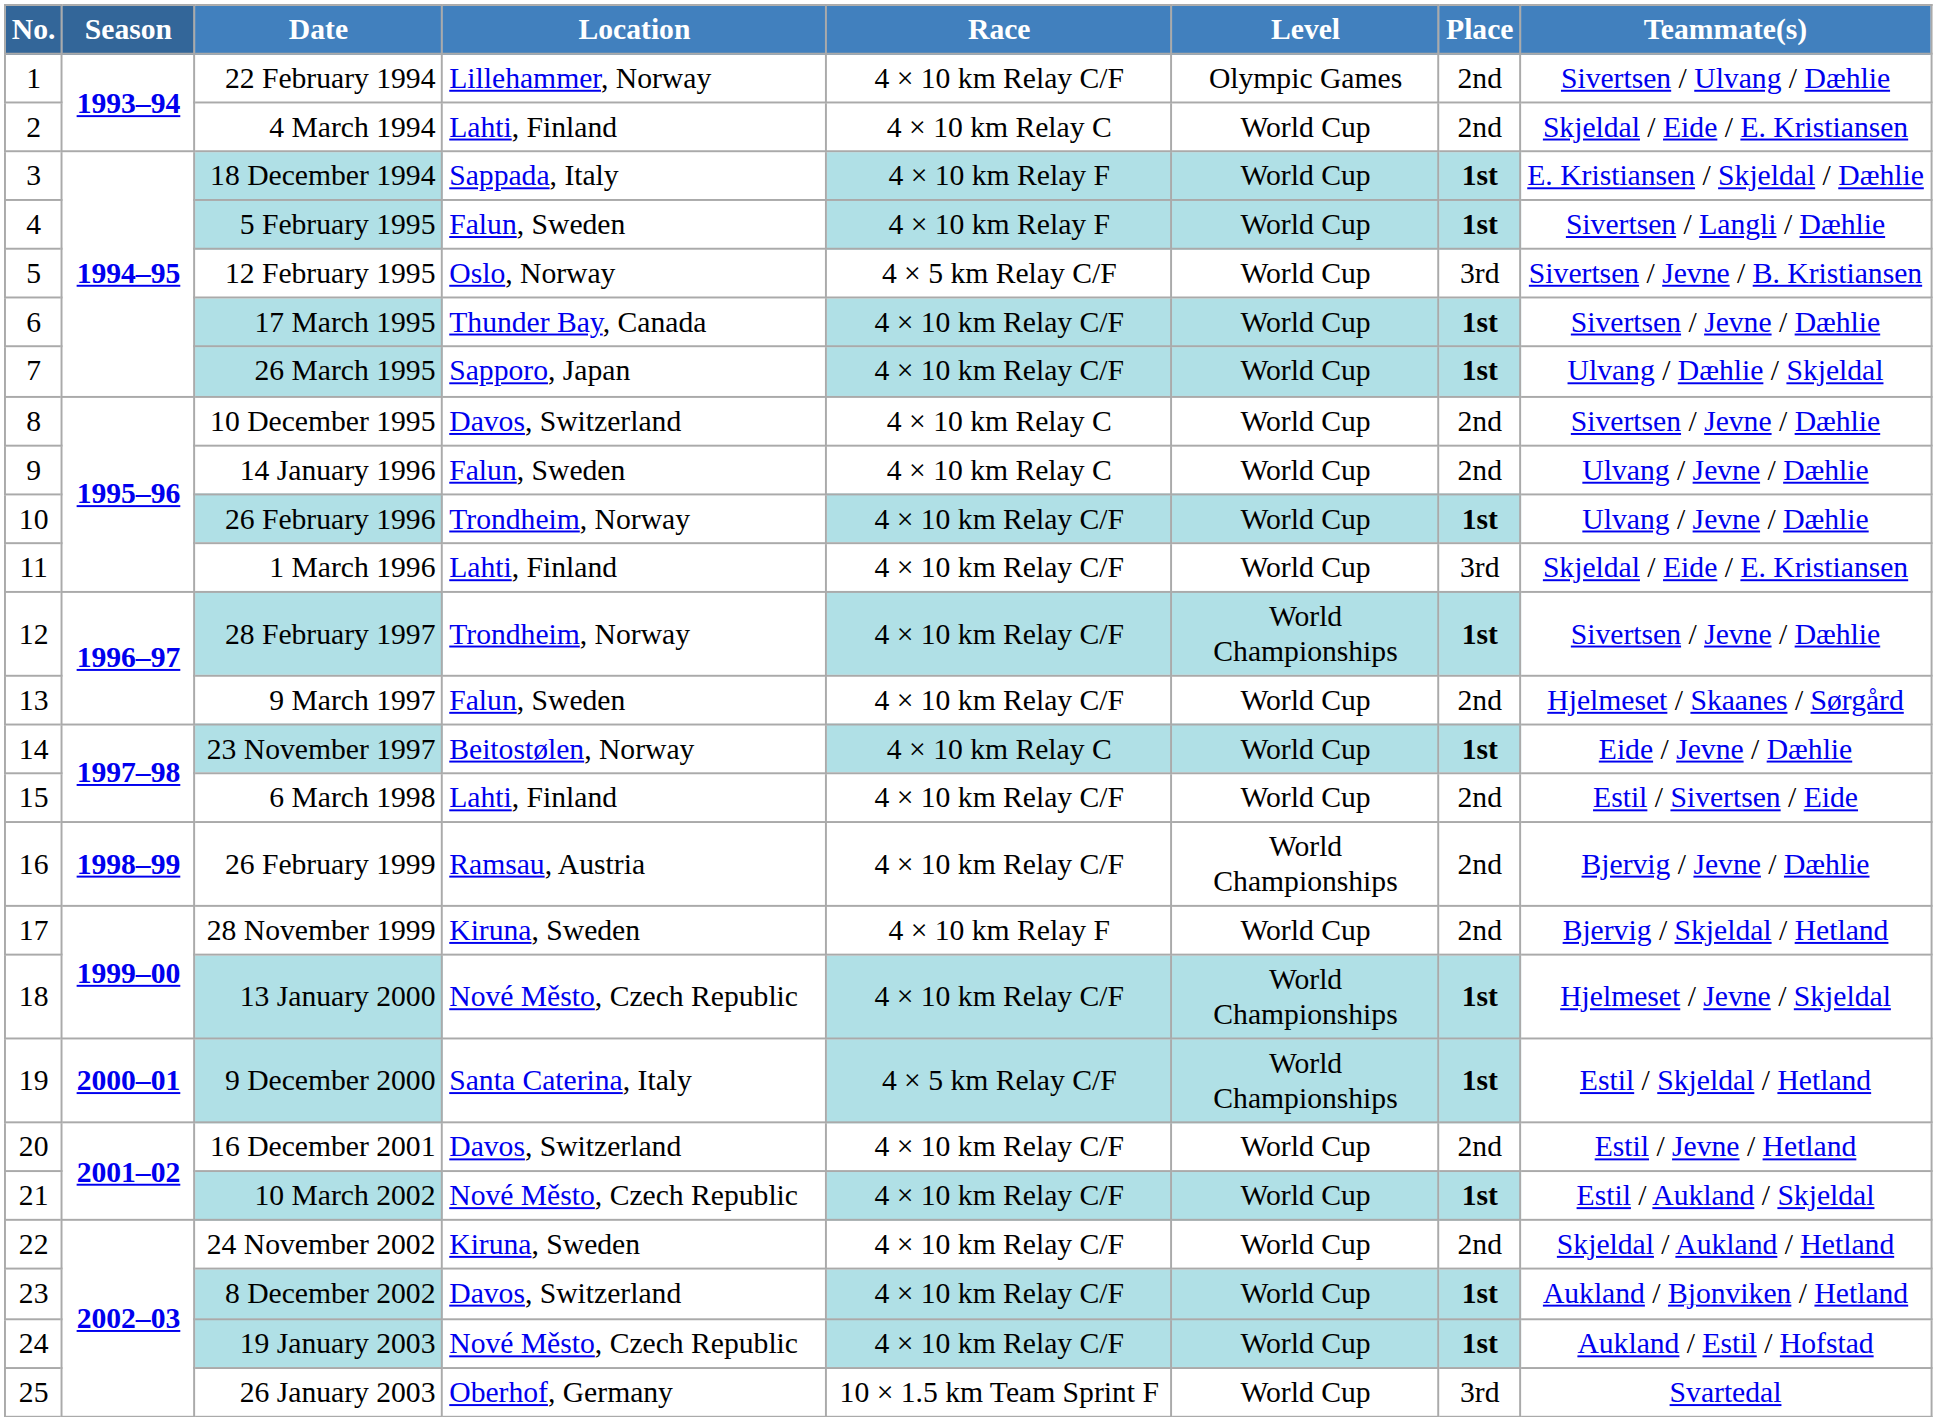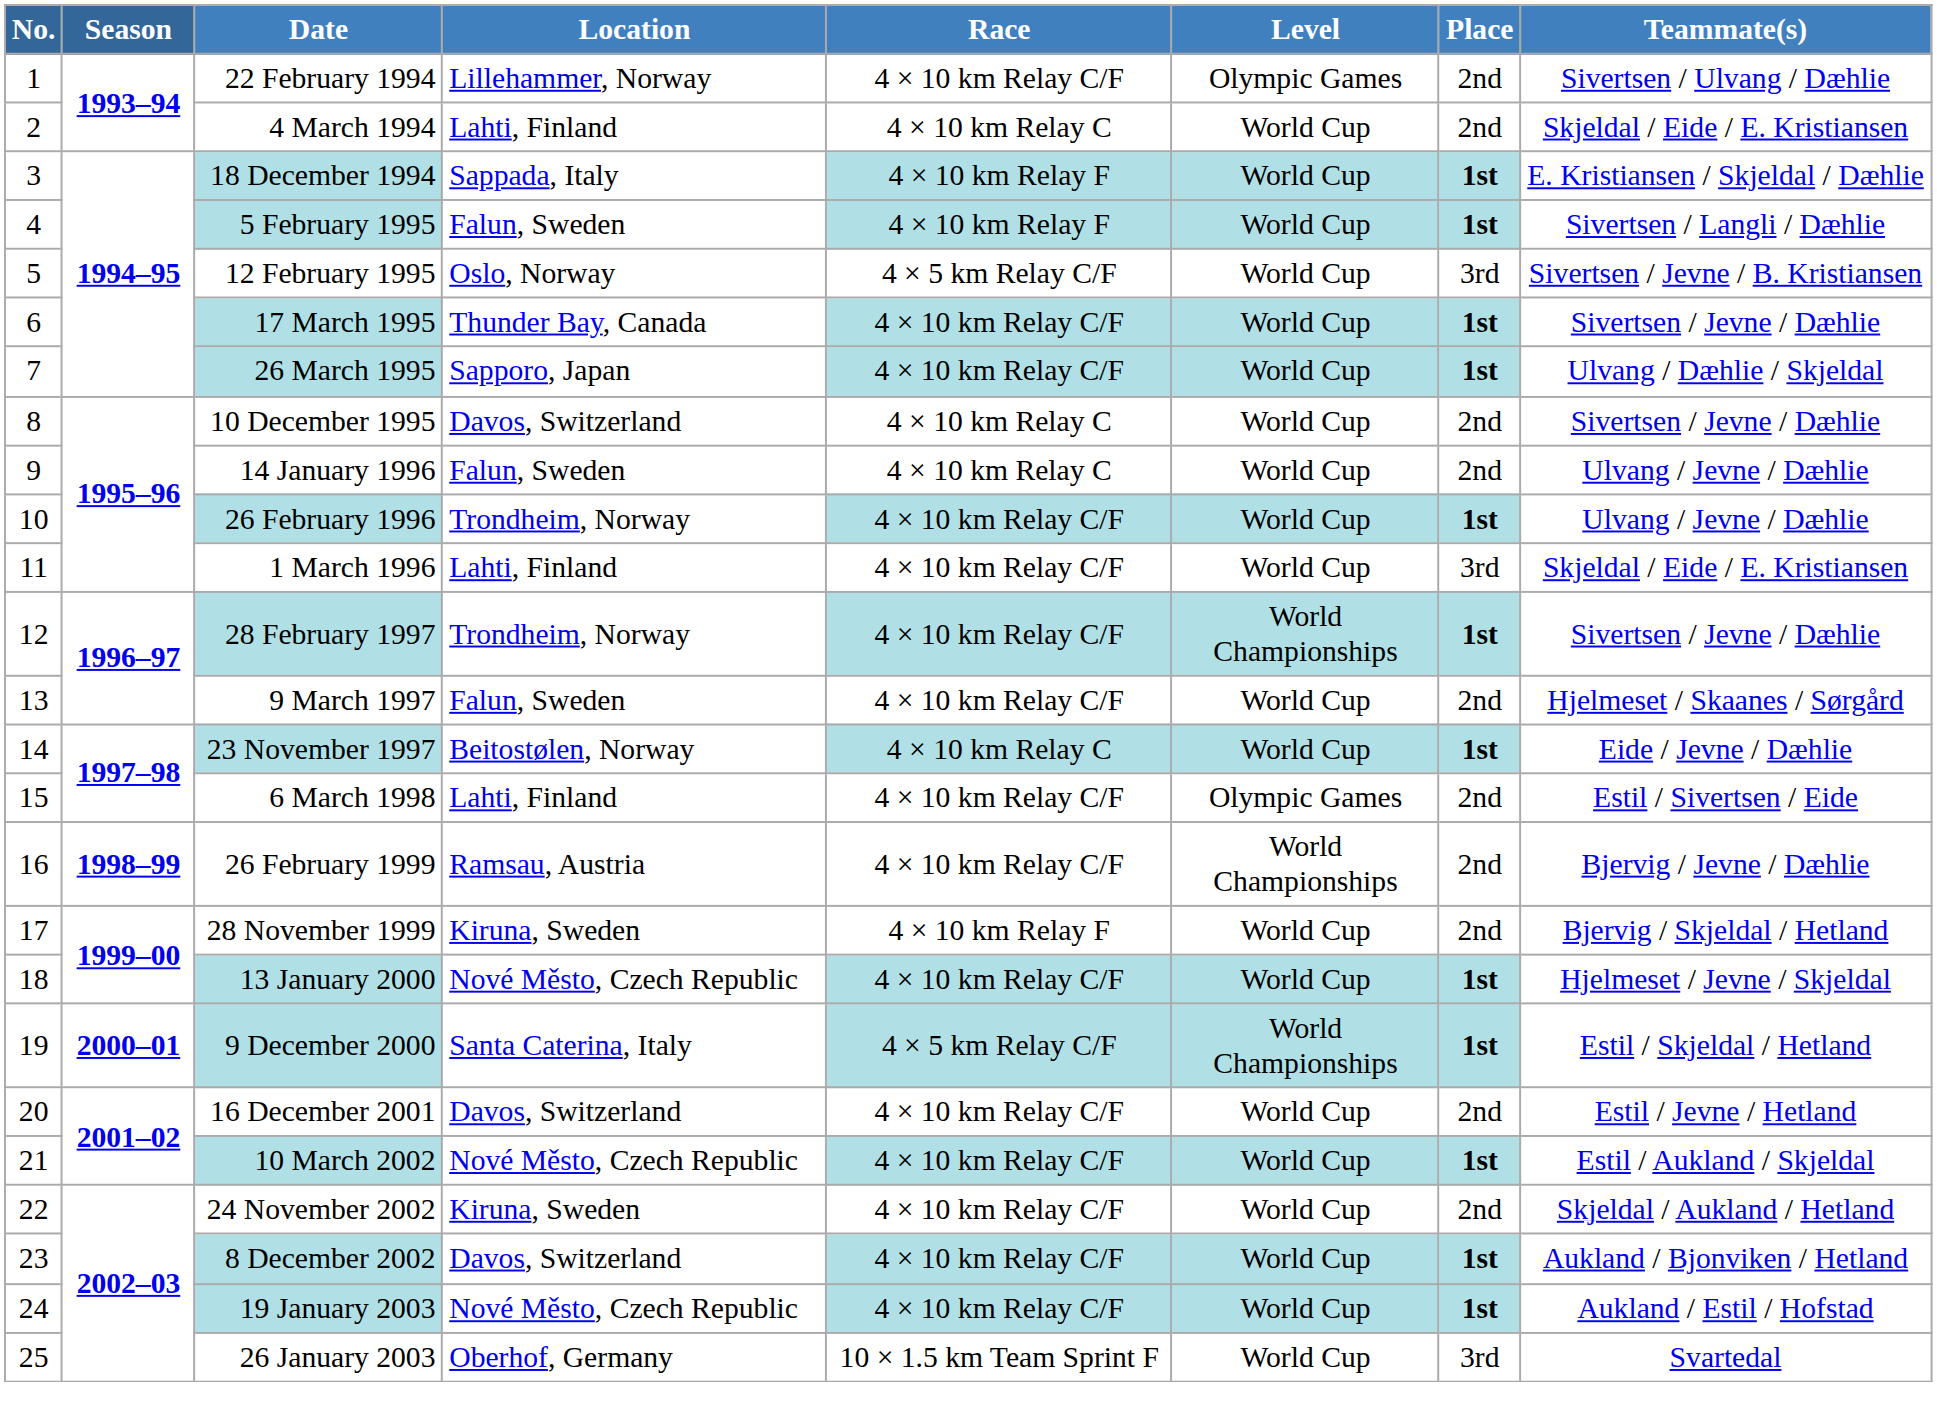(1306, 797) World Cup -> (1306, 797) Olympic Games
(1306, 996) World Championships -> (1306, 979) World Cup
